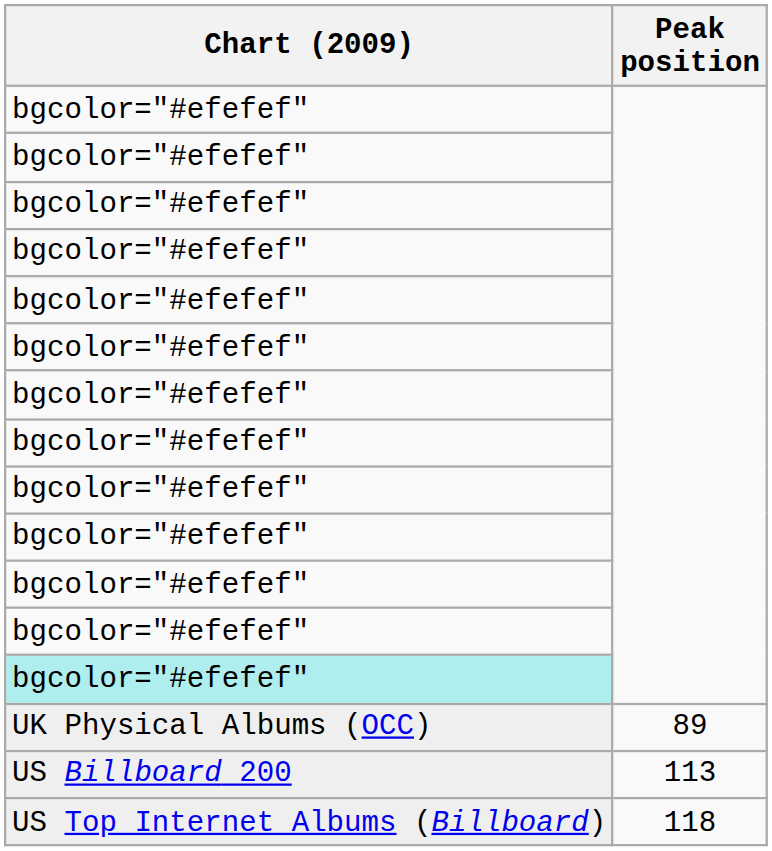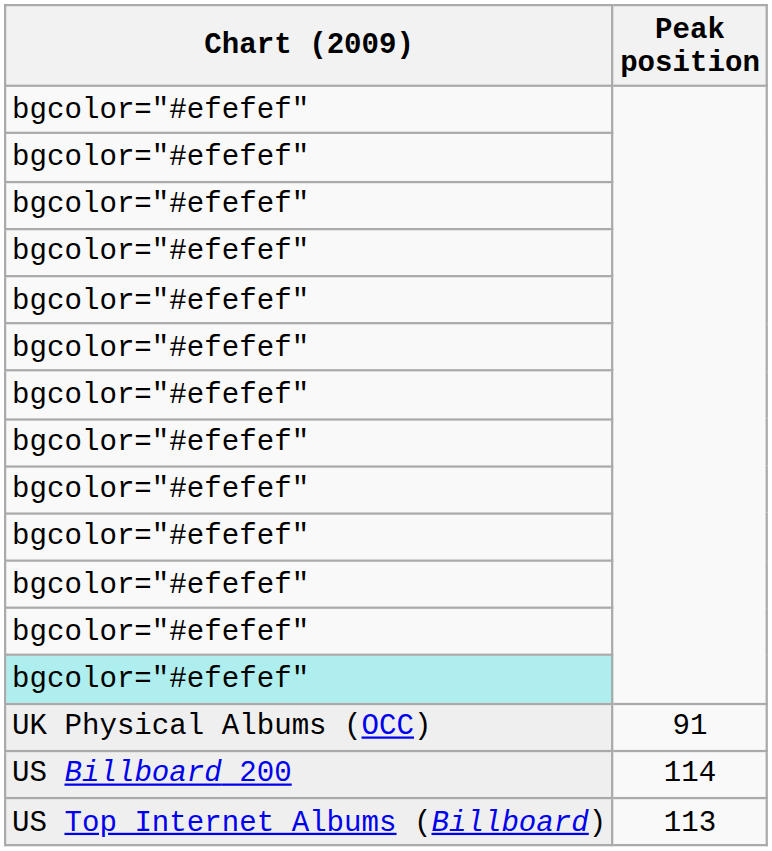(690, 727) 89 -> (690, 727) 91
(690, 774) 113 -> (690, 774) 114
(690, 822) 118 -> (690, 822) 113
